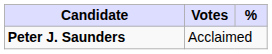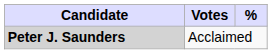(66, 37) no background -> (66, 37) lightgrey background
